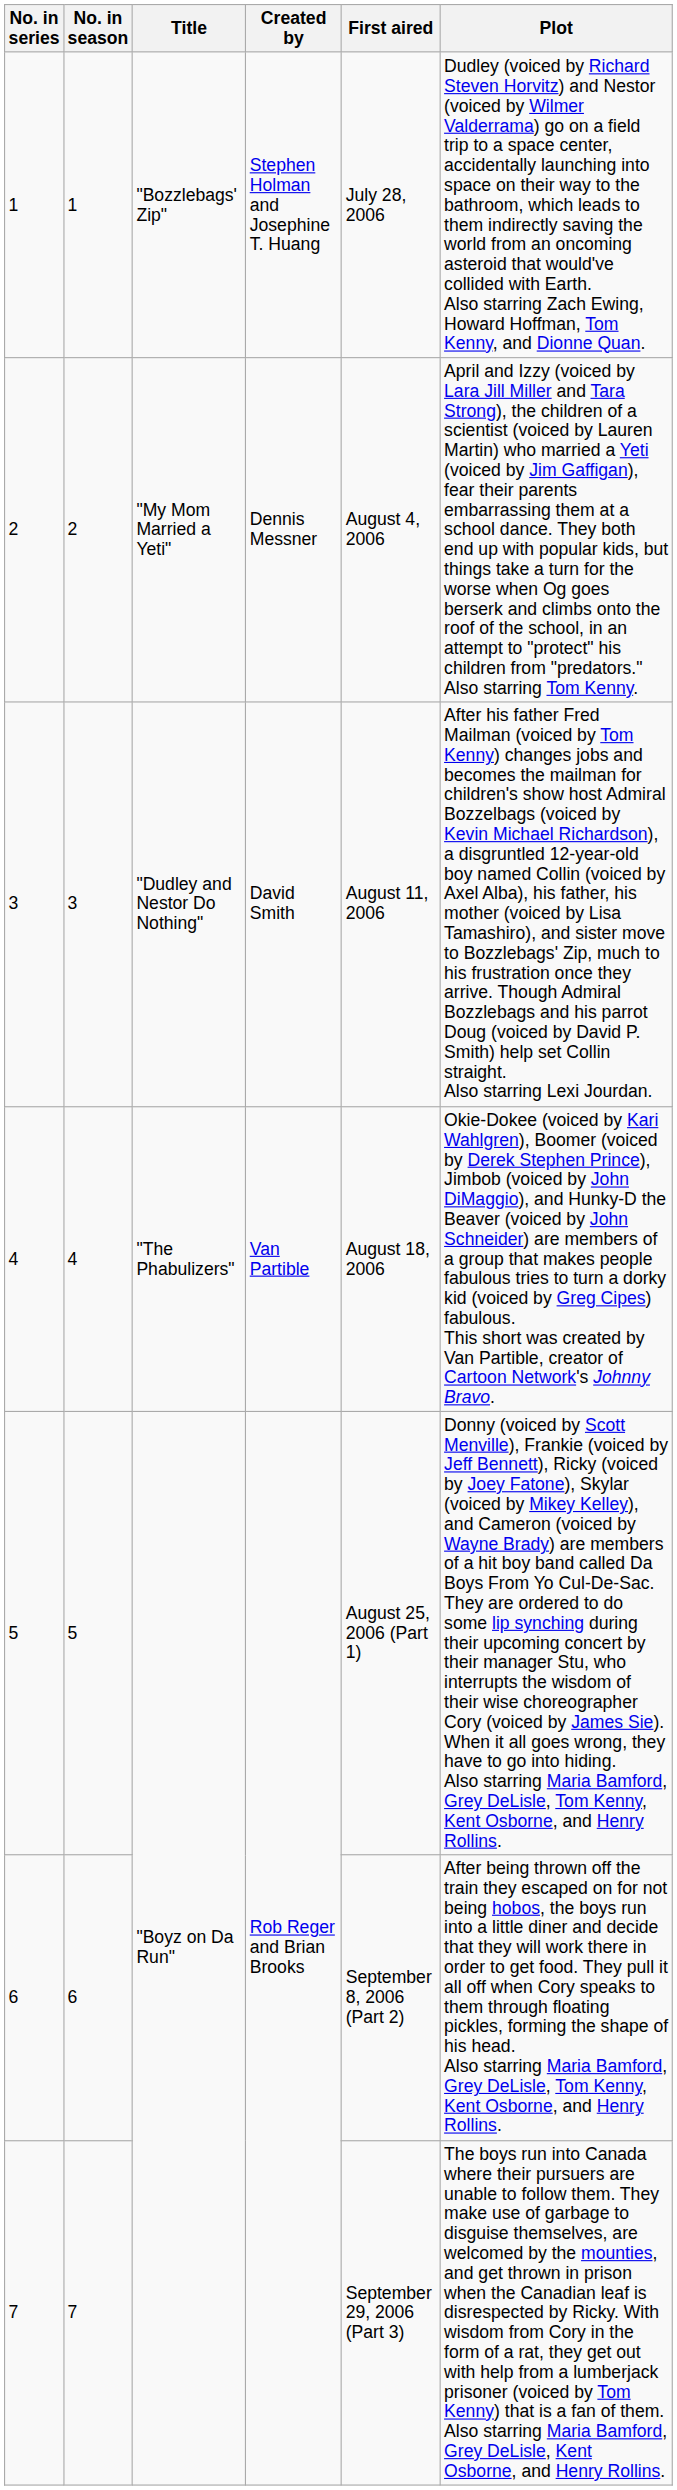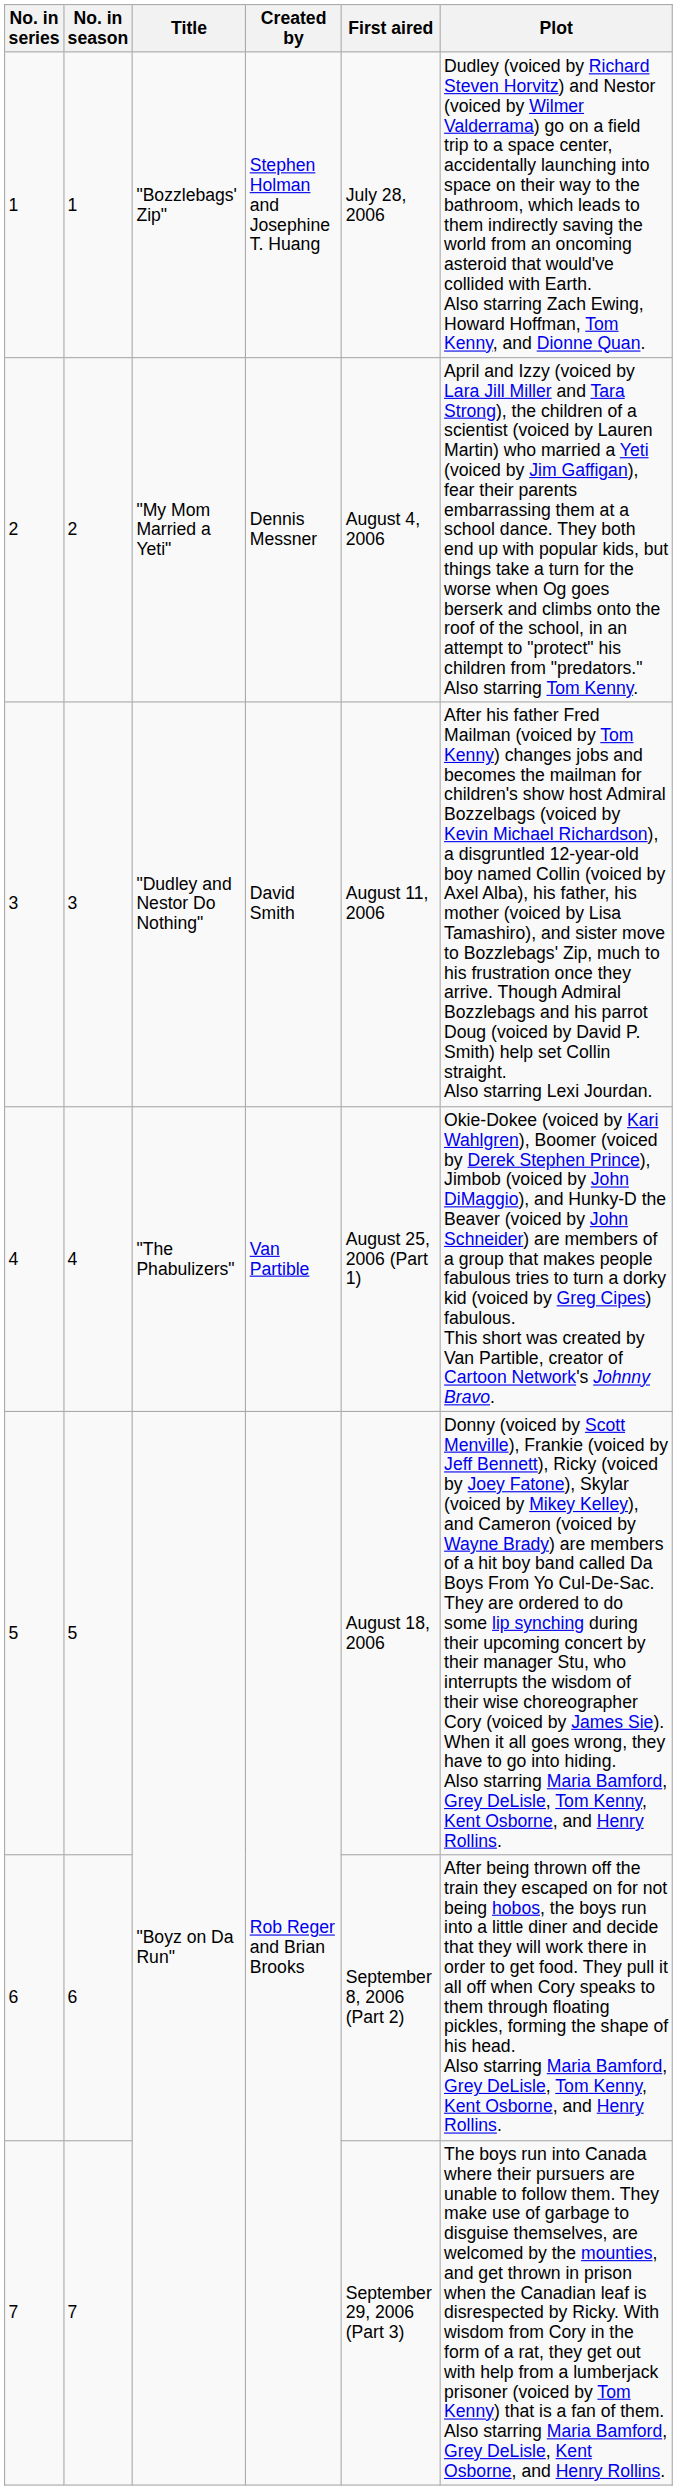(388, 1258) August 18, 2006 -> (388, 1258) August 25, 2006 (Part 1)
(388, 1633) August 25, 2006 (Part 1) -> (388, 1633) August 18, 2006
